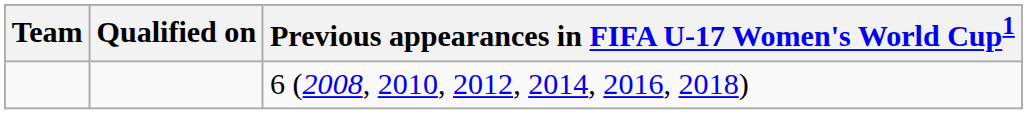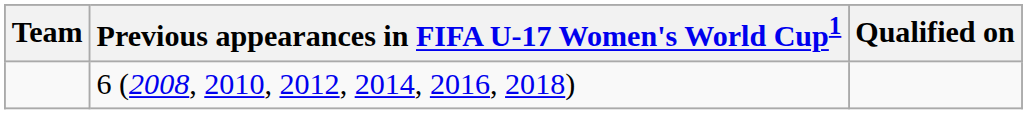columns swapped: (176, 32) <-> (642, 32)
